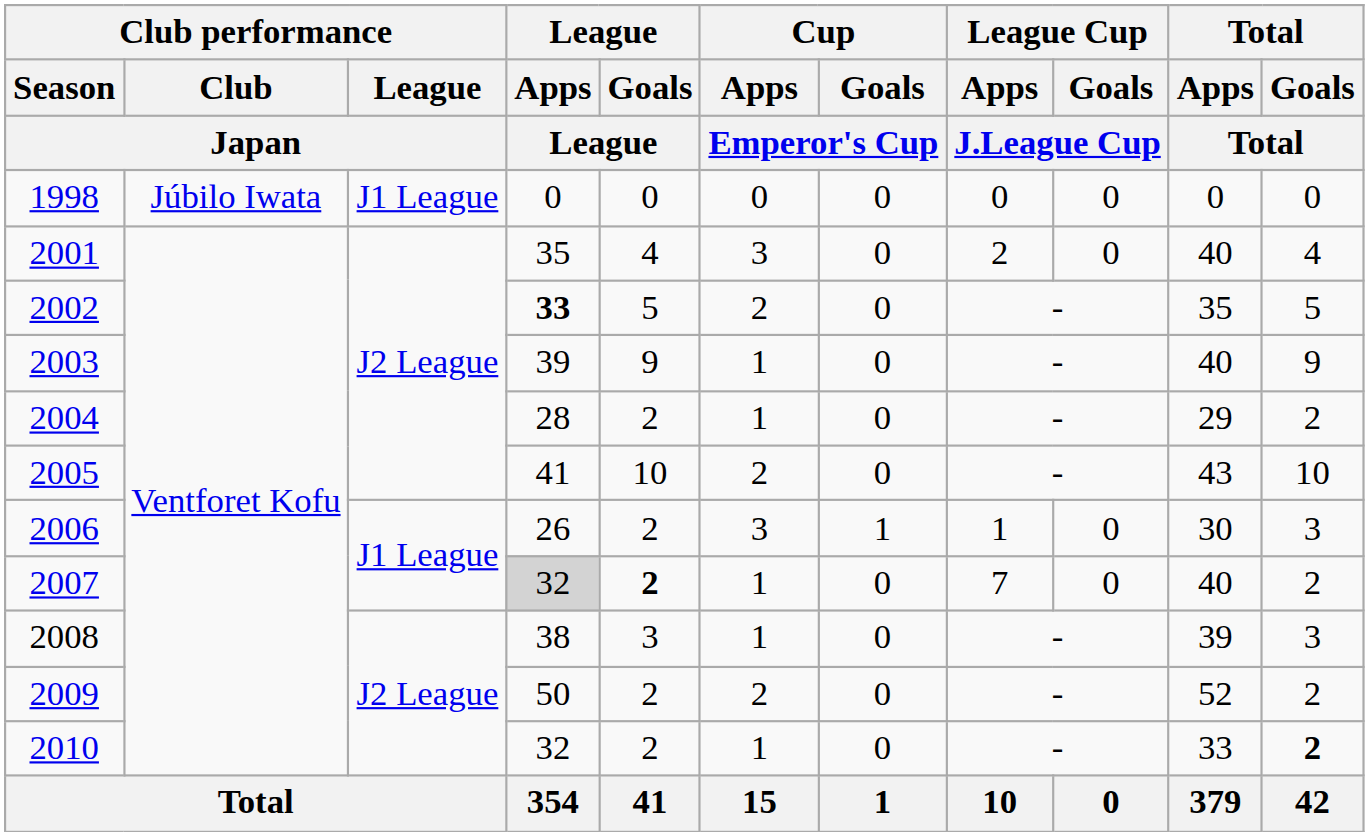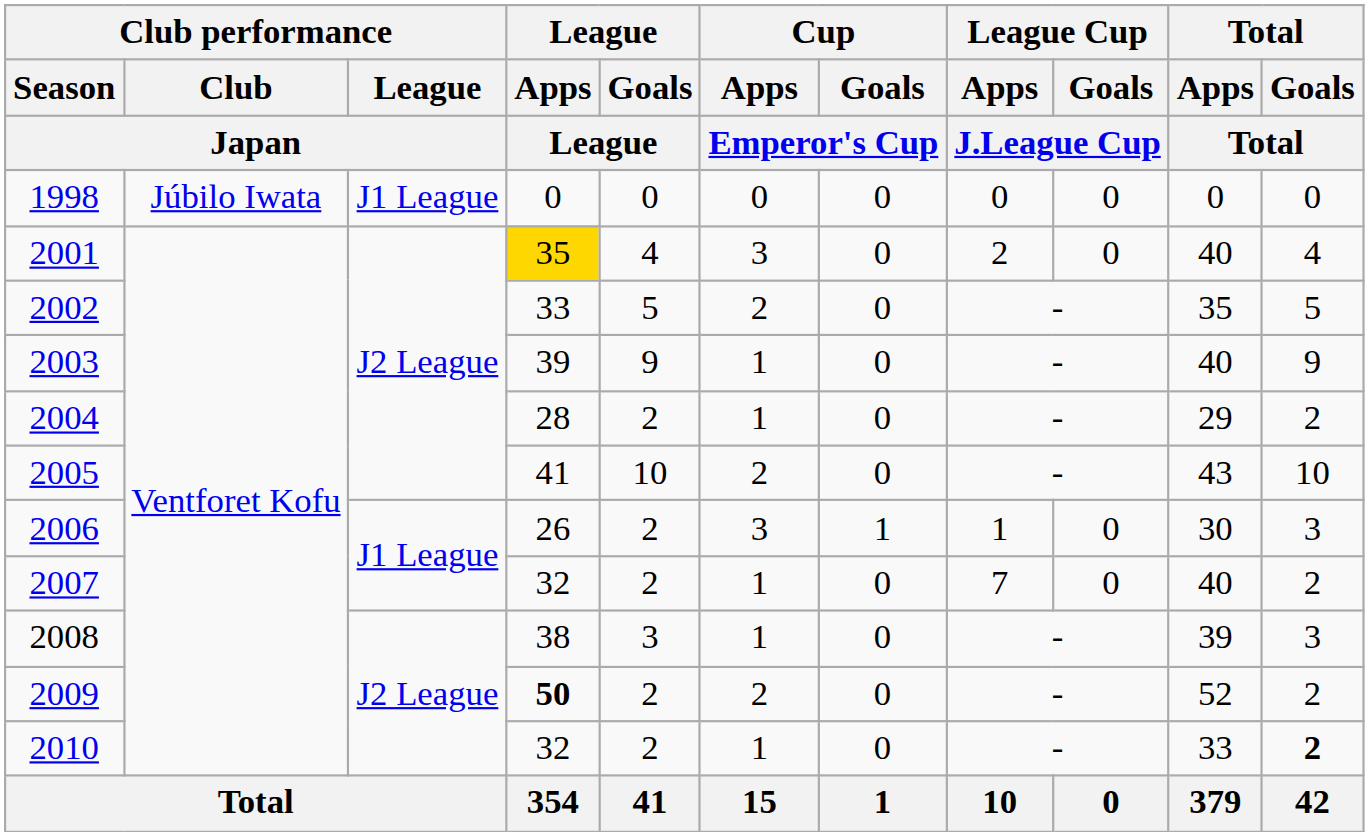(553, 252) no background -> (553, 252) gold background
(553, 307) bold -> (553, 307) normal
(553, 582) lightgrey background -> (553, 582) no background
(650, 582) bold -> (650, 582) normal
(553, 692) normal -> (553, 692) bold
